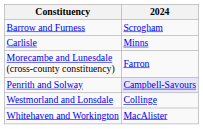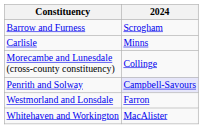(136, 64) Farron -> (140, 64) Collinge
(140, 100) Collinge -> (136, 100) Farron
